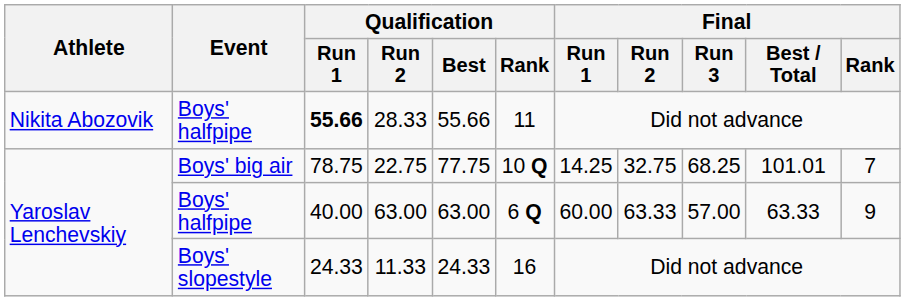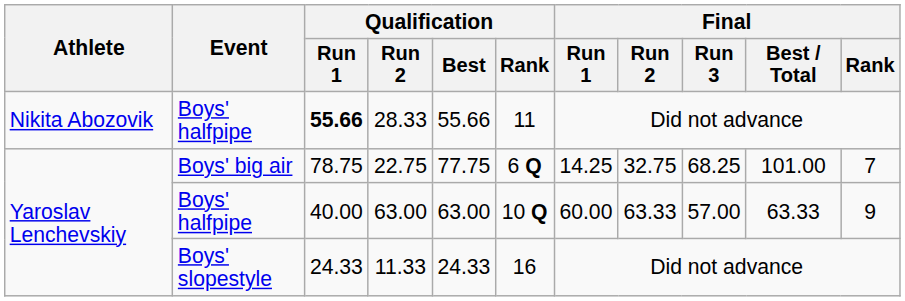(525, 166) 10 Q -> (525, 166) 6 Q
(793, 166) 101.01 -> (793, 166) 101.00
(525, 211) 6 Q -> (525, 211) 10 Q
